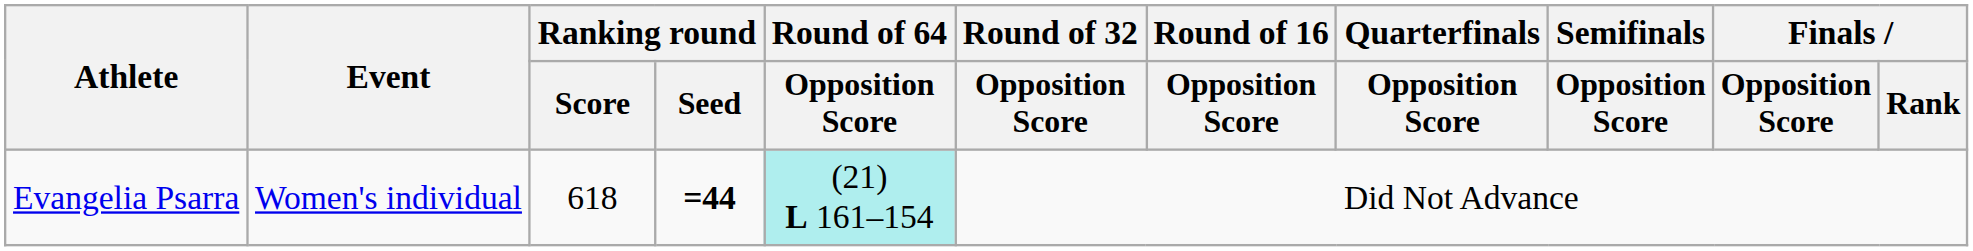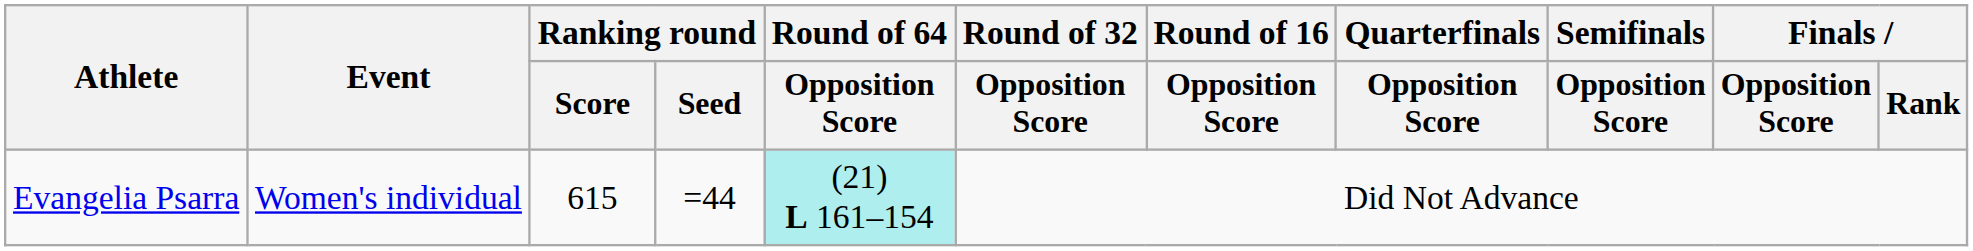(592, 197) 618 -> (592, 197) 615
(709, 197) bold -> (709, 197) normal
